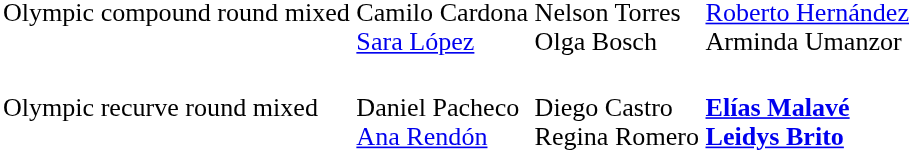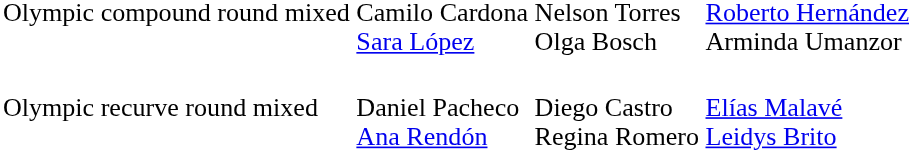(778, 121) bold -> (774, 121) normal
